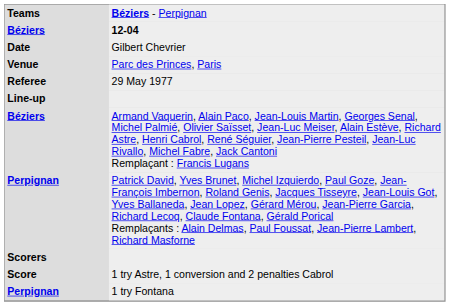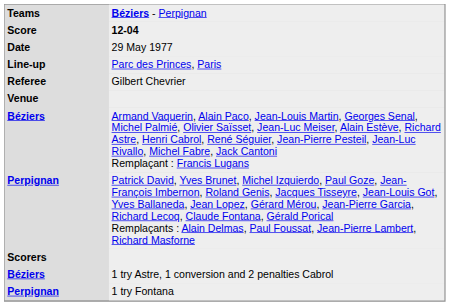(26, 30) Béziers -> (22, 30) Score
(149, 47) Gilbert Chevrier -> (142, 47) 29 May 1977
(23, 64) Venue -> (26, 64) Line-up
(142, 82) 29 May 1977 -> (149, 82) Gilbert Chevrier
(26, 99) Line-up -> (23, 99) Venue
(22, 274) Score -> (26, 274) Béziers
